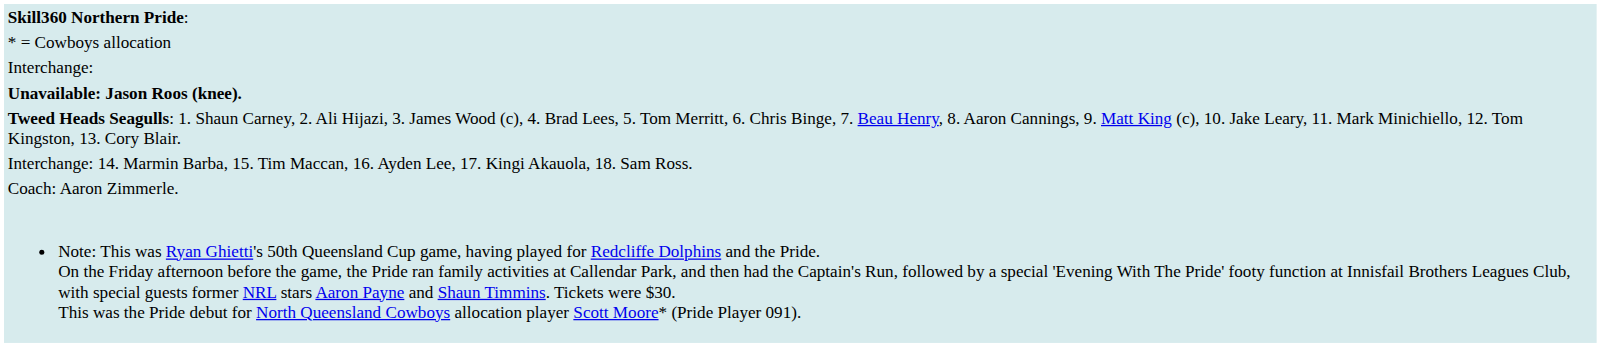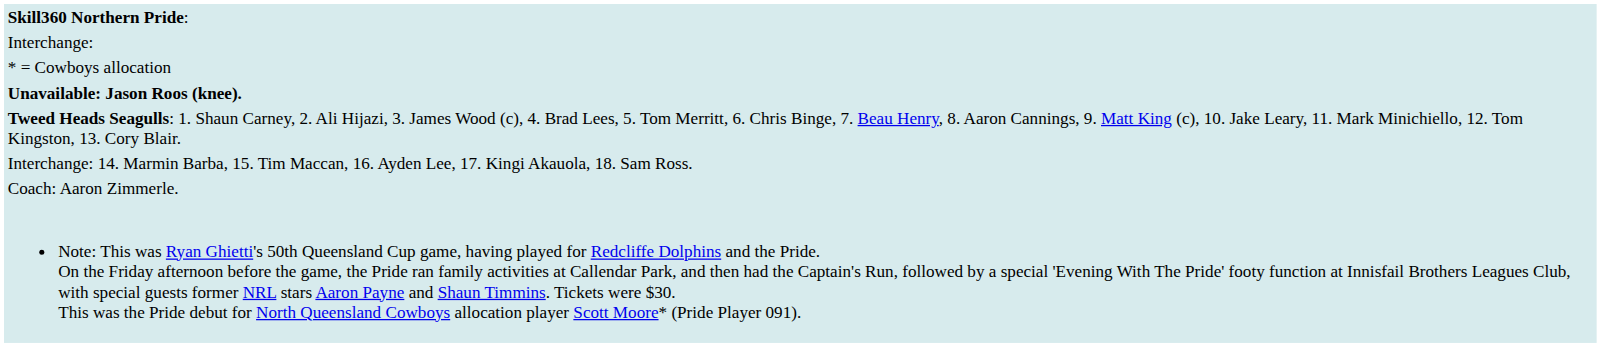(89, 42) * = Cowboys allocation -> (51, 42) Interchange:
(51, 68) Interchange: -> (89, 68) * = Cowboys allocation
